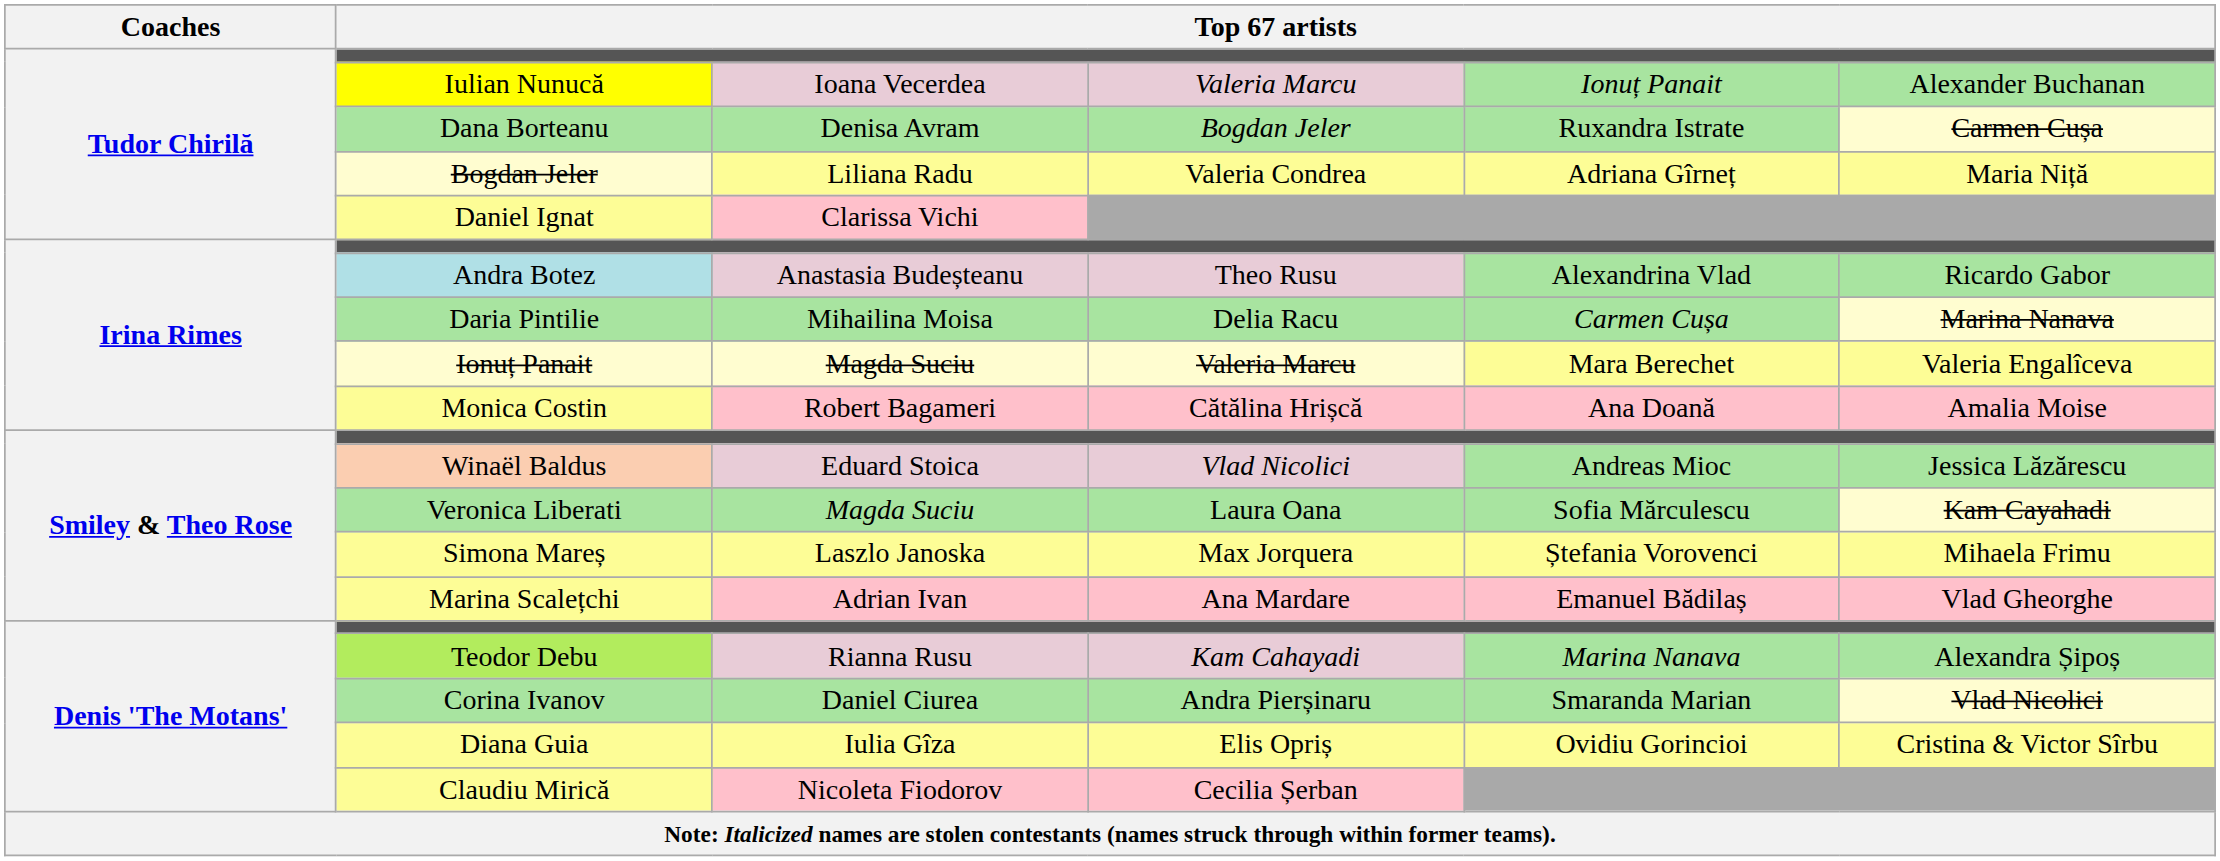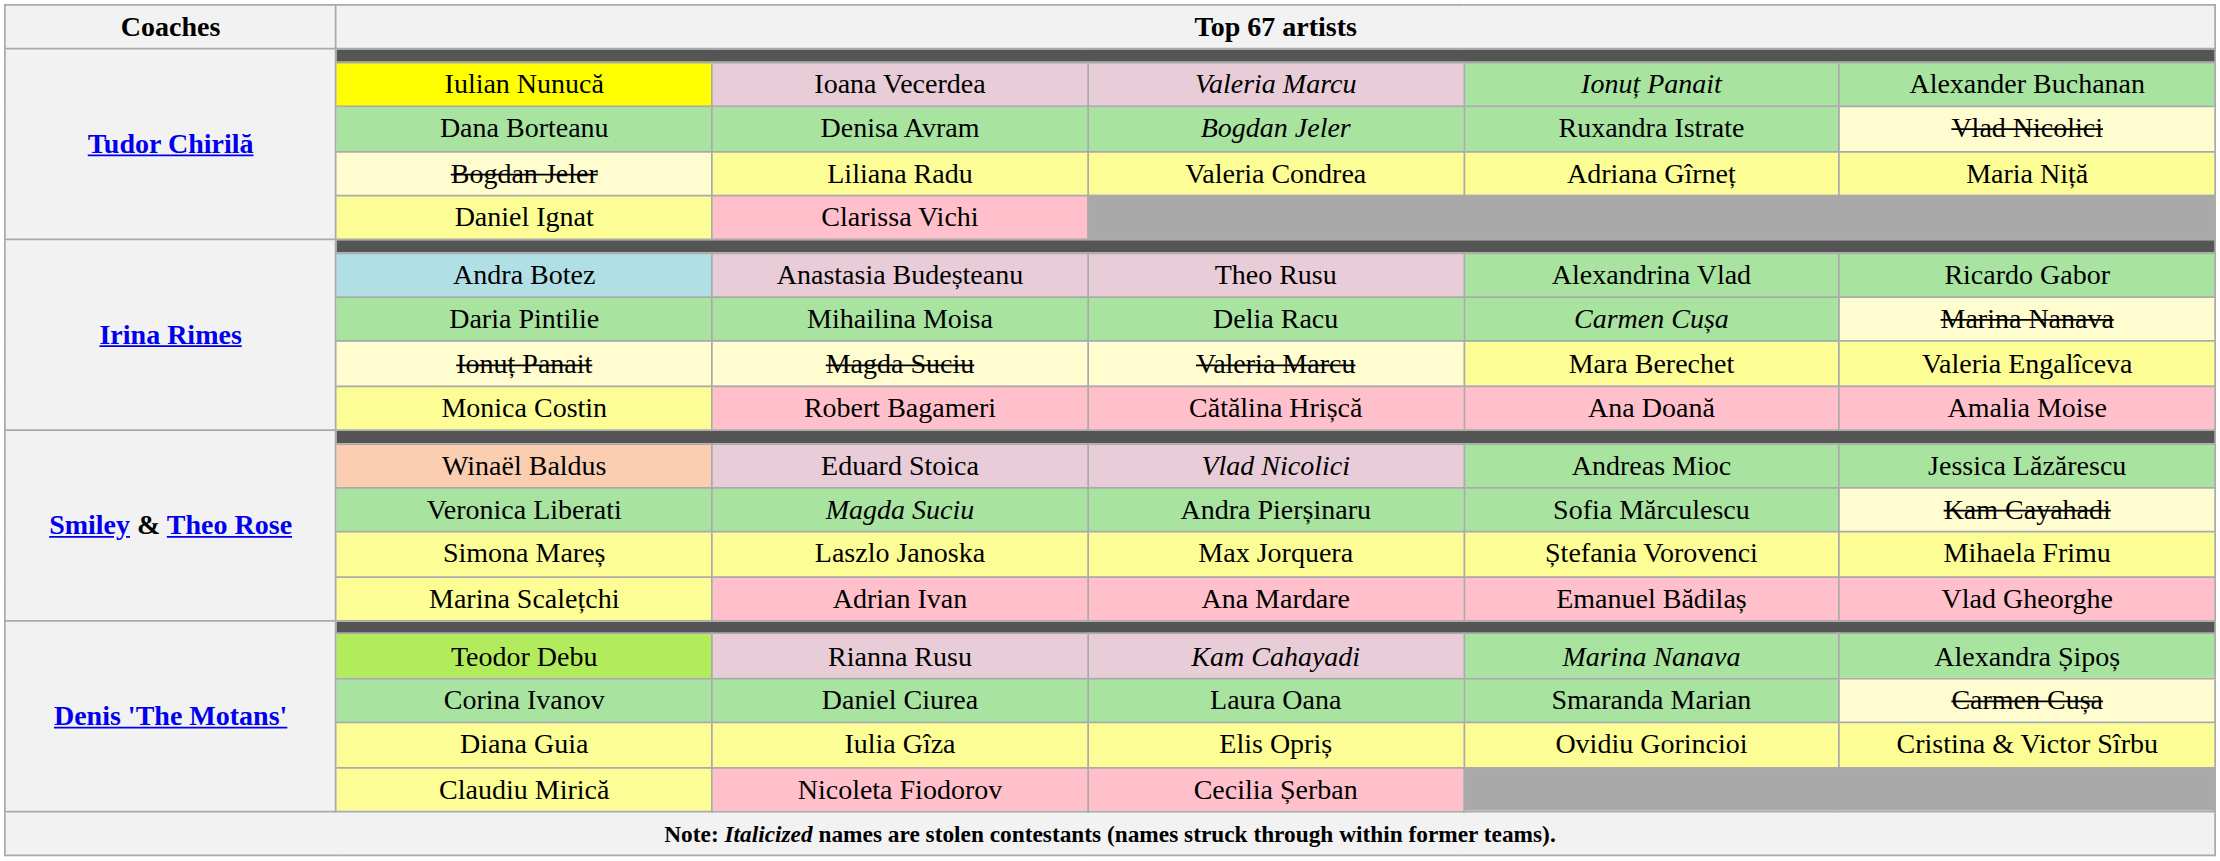(2027, 128) Carmen Cușa -> (2027, 128) Vlad Nicolici
(1276, 509) Laura Oana -> (1276, 509) Andra Pierșinaru
(1276, 700) Andra Pierșinaru -> (1276, 700) Laura Oana
(2027, 700) Vlad Nicolici -> (2027, 700) Carmen Cușa
